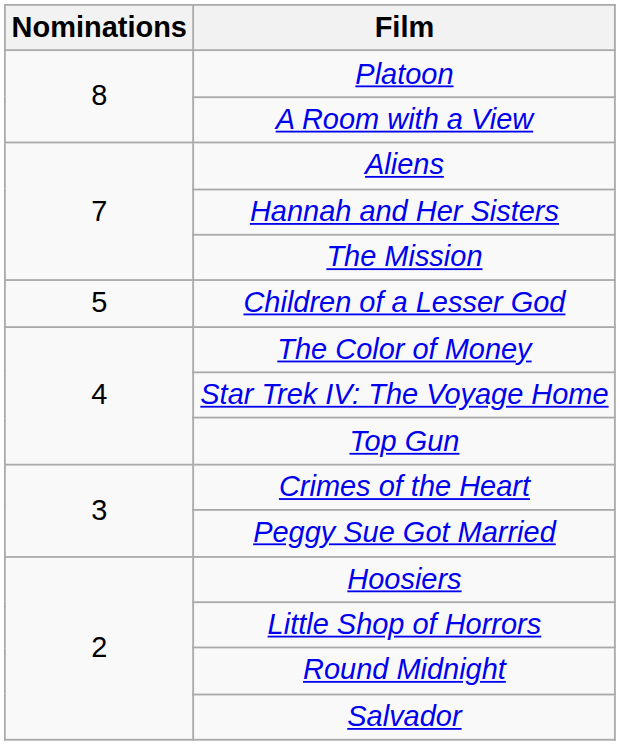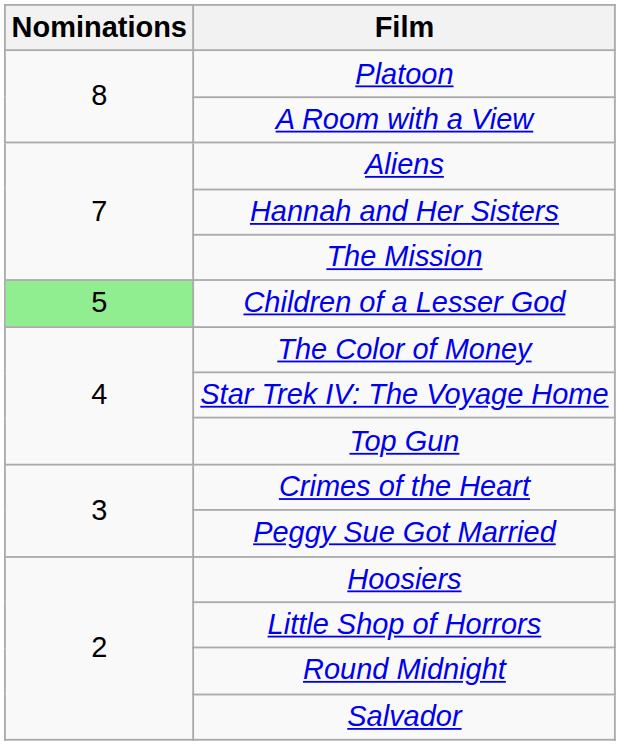(99, 303) no background -> (99, 303) lightgreen background
